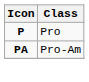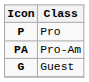+ row: (57, 68)
